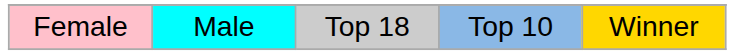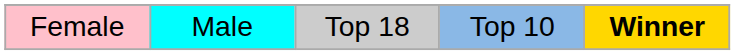(654, 26) normal -> (657, 26) bold
